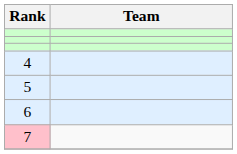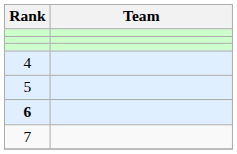(27, 112) normal -> (27, 112) bold
(27, 136) pink background -> (27, 136) no background
